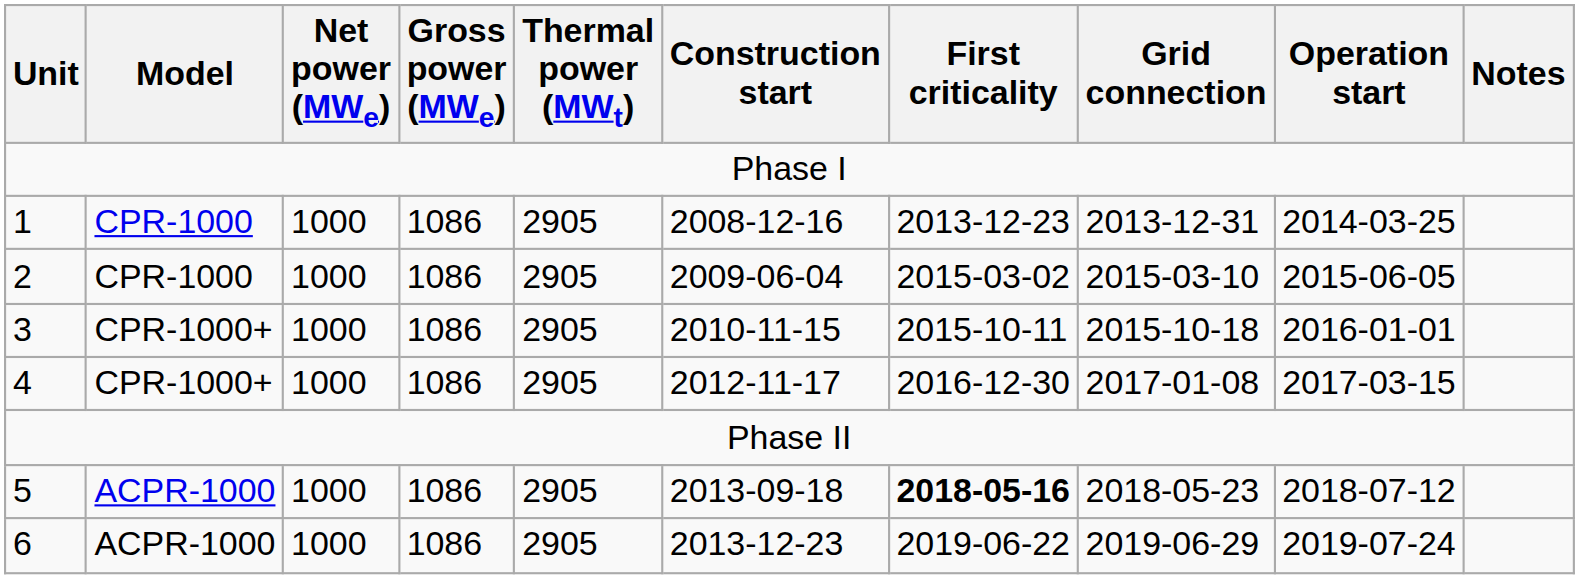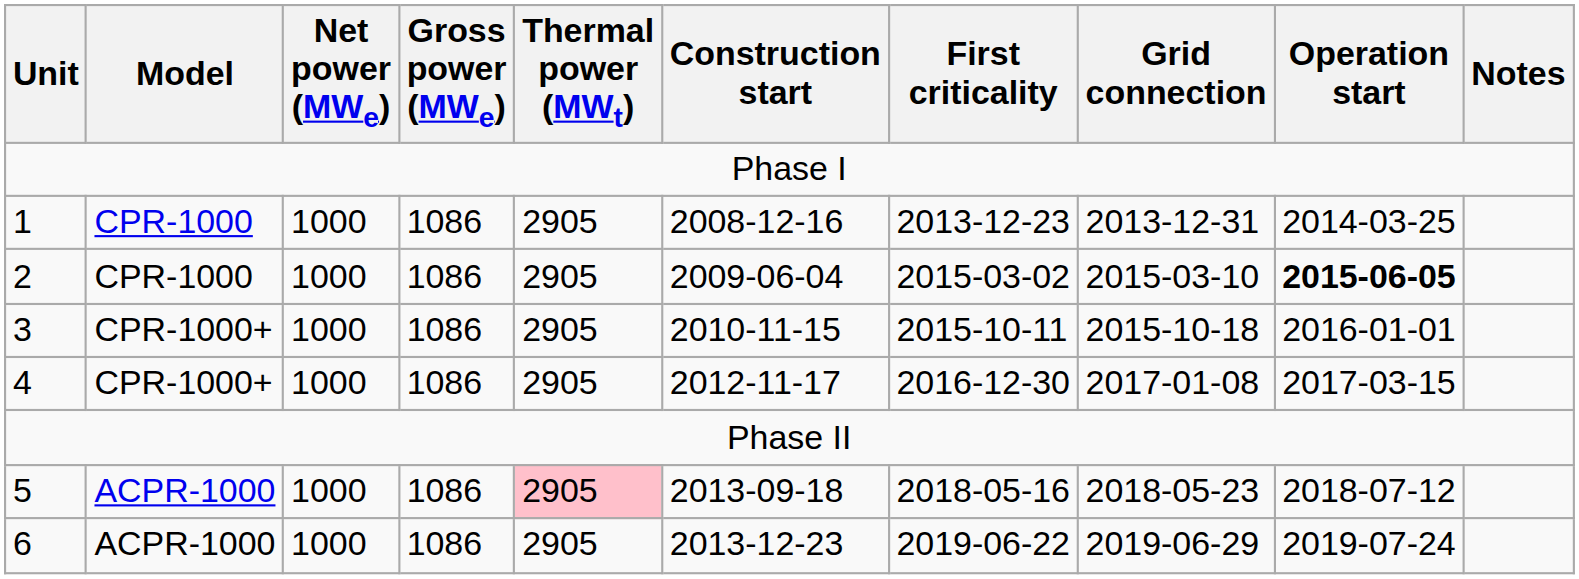(1369, 275) normal -> (1369, 275) bold
(560, 491) no background -> (560, 491) pink background
(983, 491) bold -> (983, 491) normal
